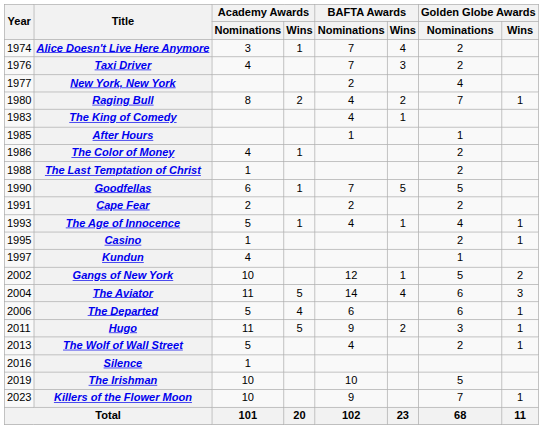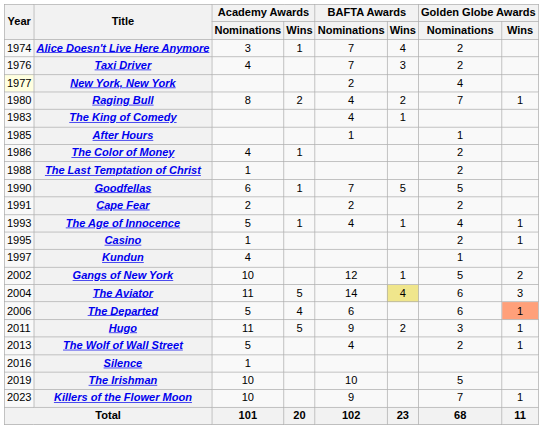(19, 83) no background -> (19, 83) lightyellow background
(403, 293) no background -> (403, 293) khaki background
(520, 310) no background -> (520, 310) lightsalmon background
